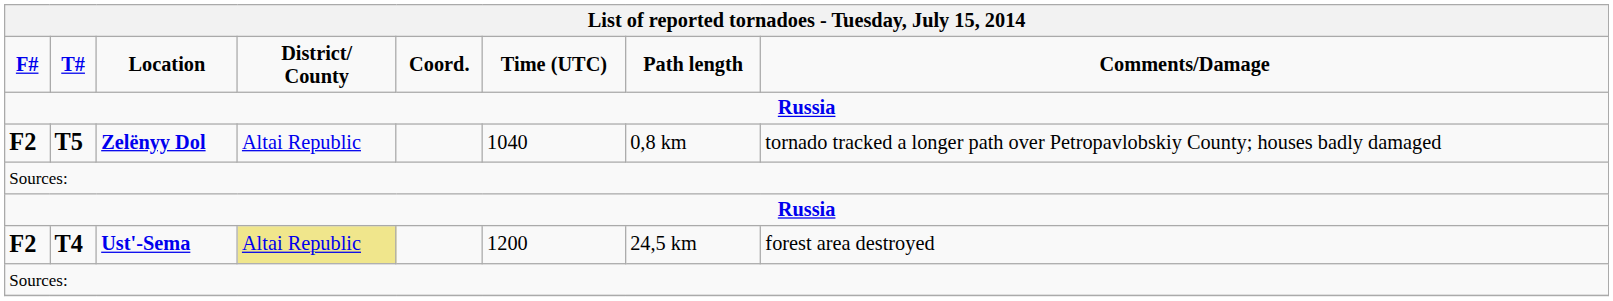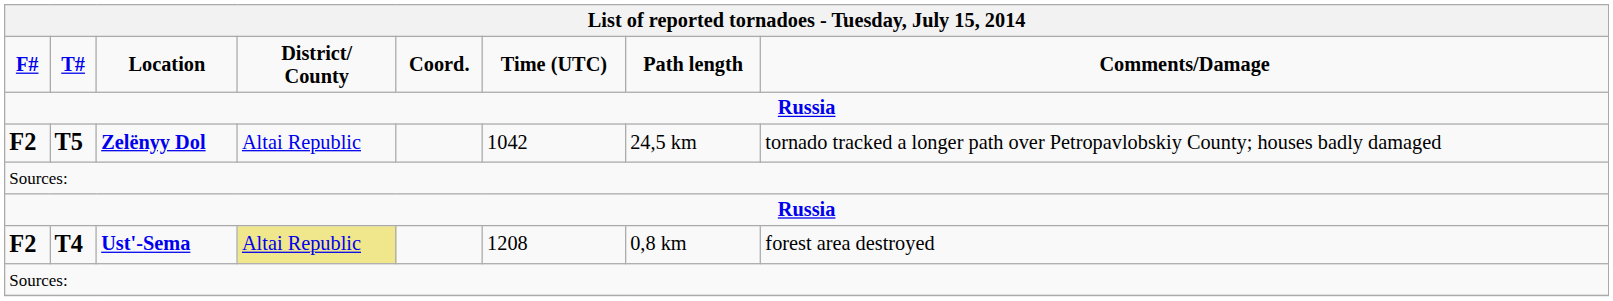(507, 142) 1040 -> (507, 142) 1042
(658, 142) 0,8 km -> (663, 142) 24,5 km
(507, 244) 1200 -> (507, 244) 1208
(663, 244) 24,5 km -> (658, 244) 0,8 km
